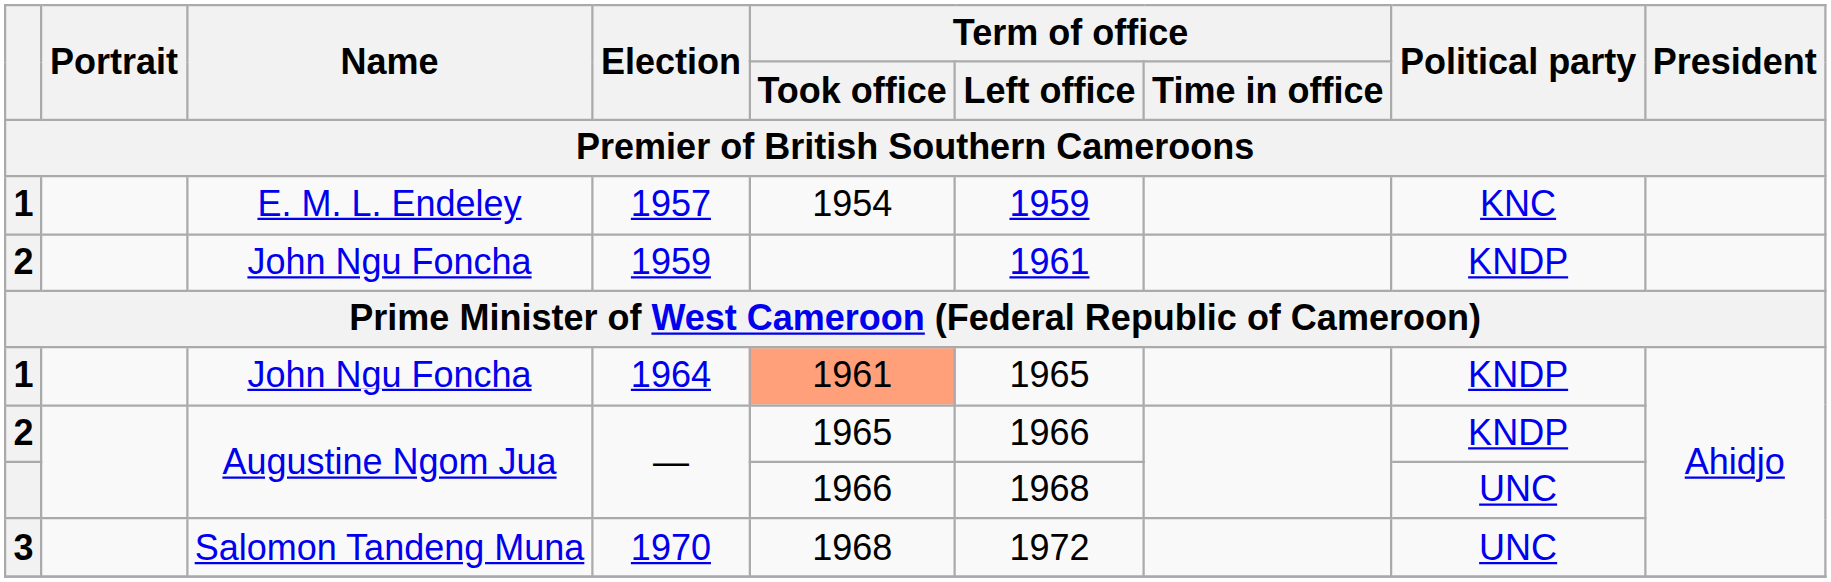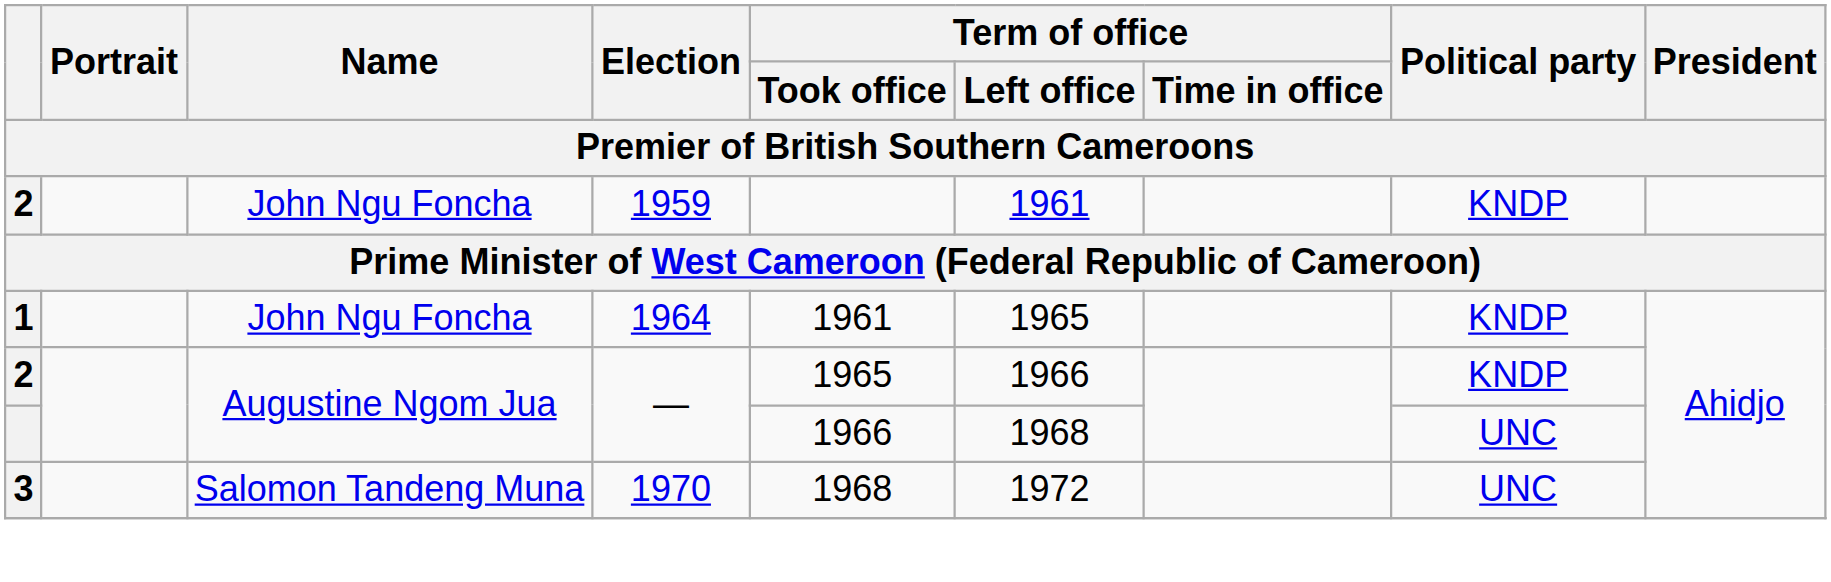- row: (23, 204)
(852, 375) lightsalmon background -> (852, 318) no background
